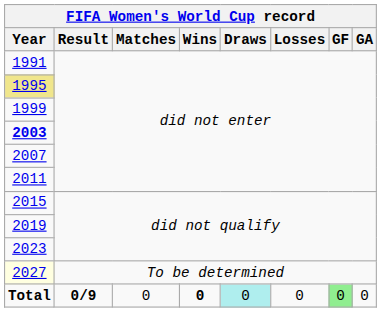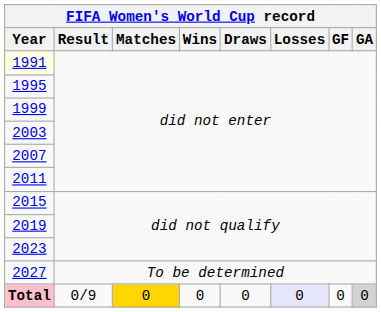(29, 63) no background -> (29, 63) lightyellow background
(29, 86) khaki background -> (29, 86) no background
(29, 133) bold -> (29, 133) normal
(29, 273) lightyellow background -> (29, 273) no background
(29, 296) no background -> (29, 296) pink background
(83, 296) bold -> (83, 296) normal
(146, 296) no background -> (146, 296) gold background
(200, 296) bold -> (200, 296) normal
(245, 296) paleturquoise background -> (245, 296) no background
(299, 296) no background -> (299, 296) lavender background
(341, 296) lightgreen background -> (341, 296) no background
(365, 296) no background -> (365, 296) lightgrey background
